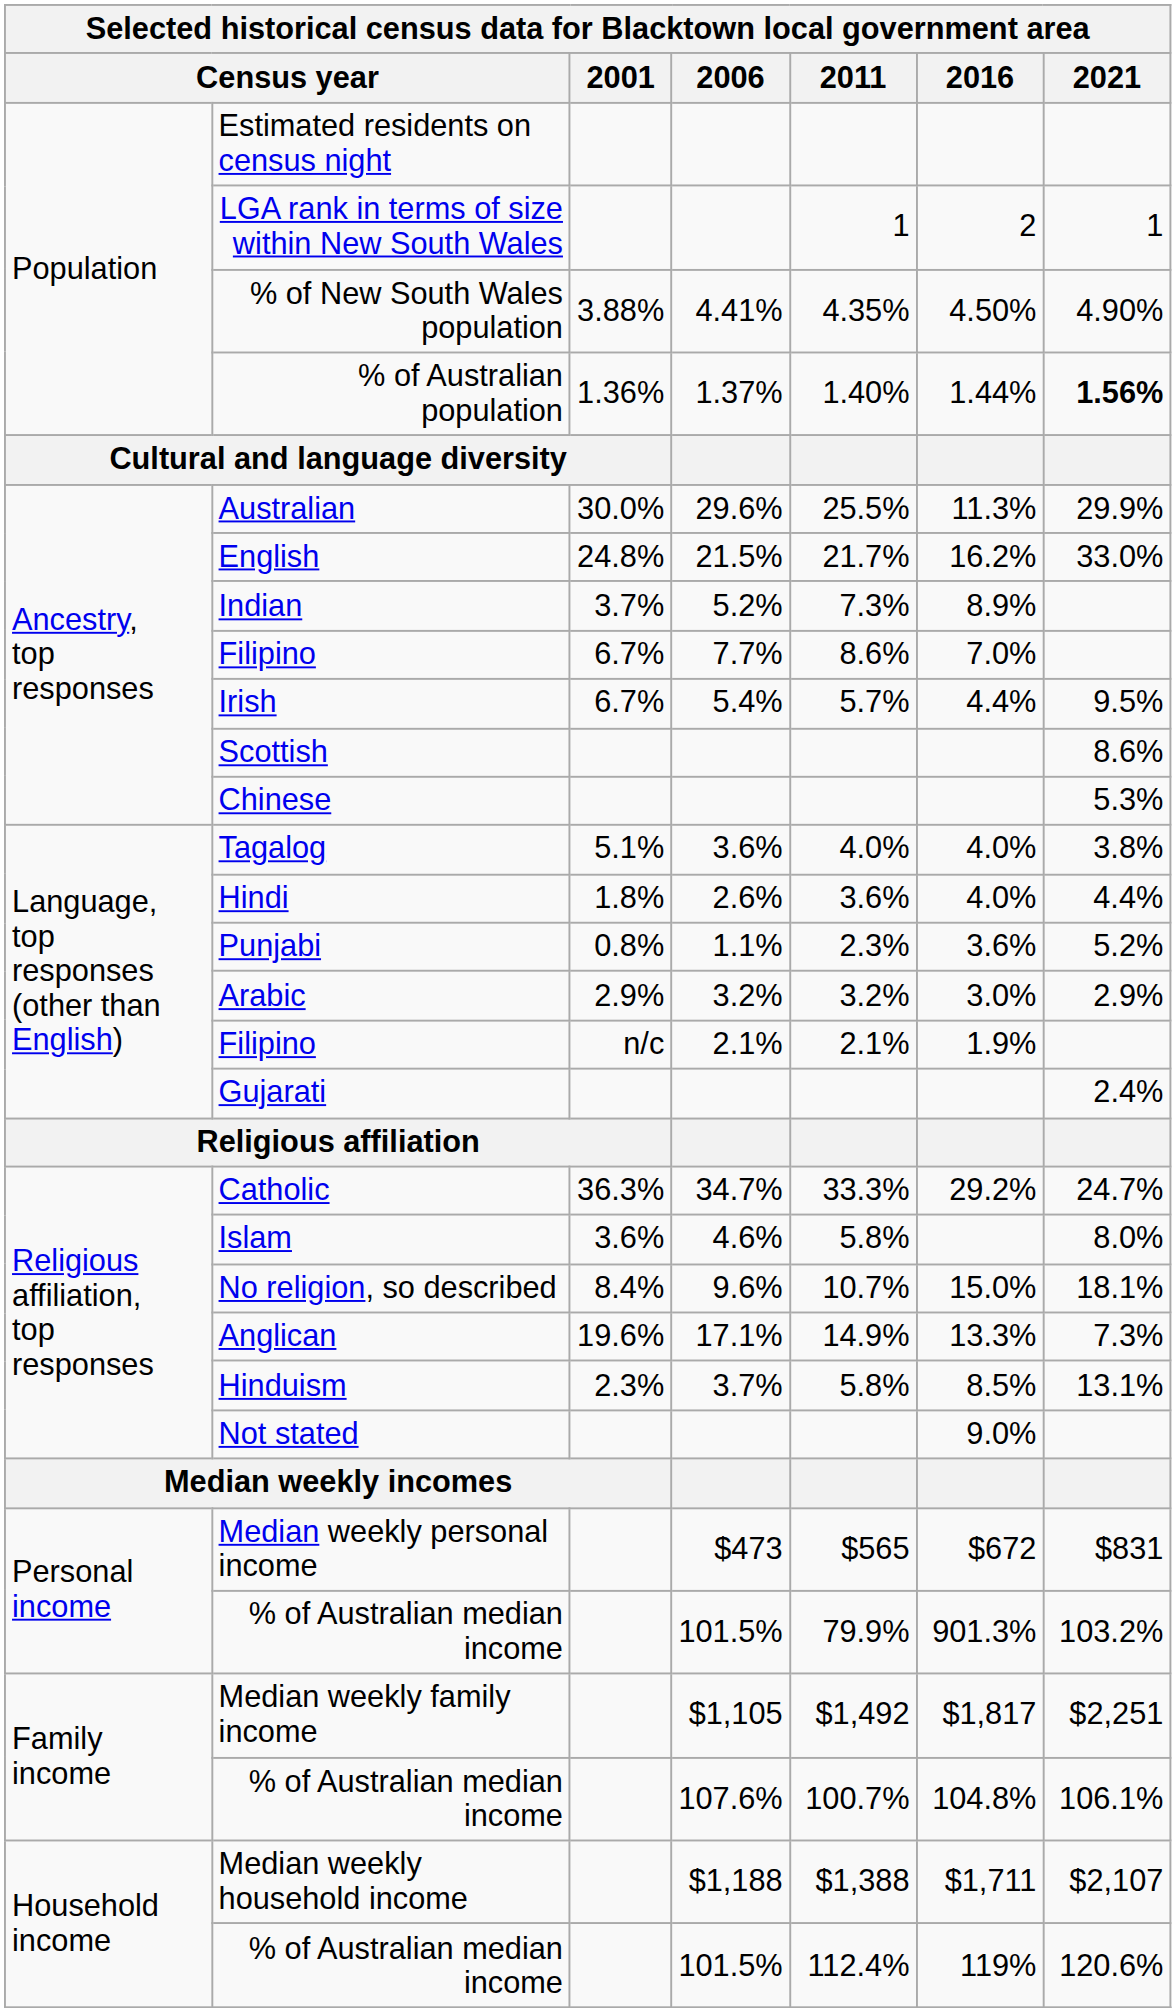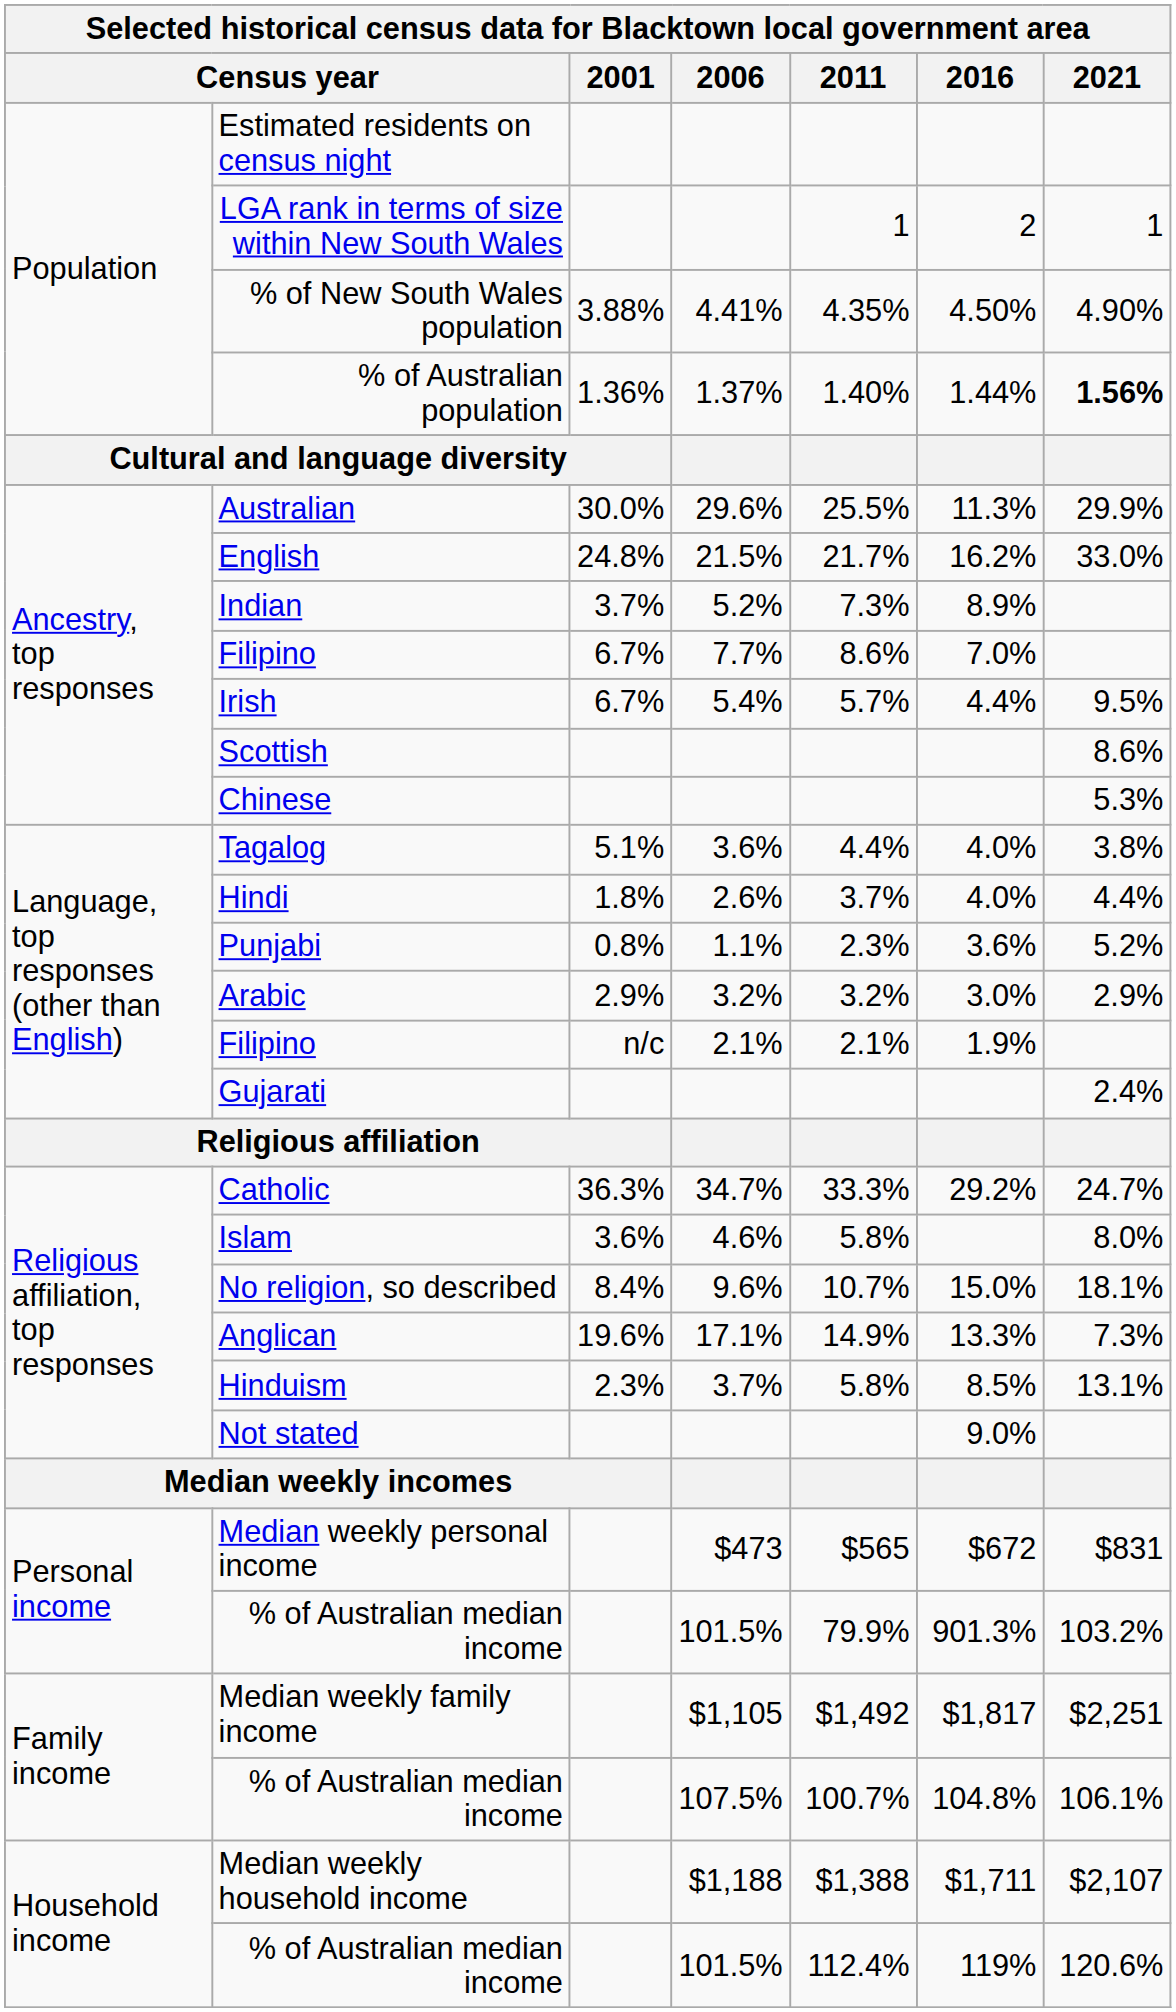(870, 849) 4.0% -> (870, 849) 4.4%
(870, 897) 3.6% -> (870, 897) 3.7%
(730, 1798) 107.6% -> (730, 1798) 107.5%
